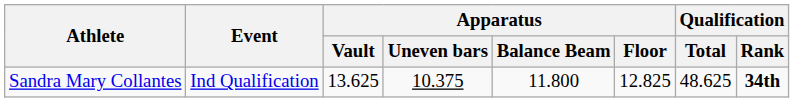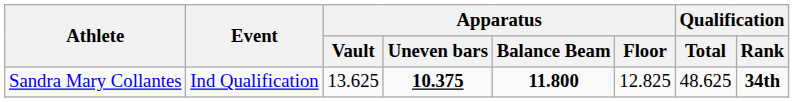(438, 82) normal -> (438, 82) bold
(554, 82) normal -> (554, 82) bold
